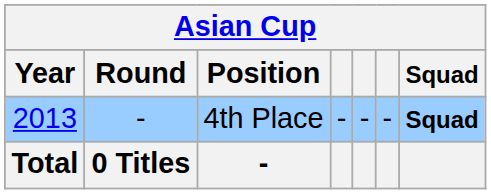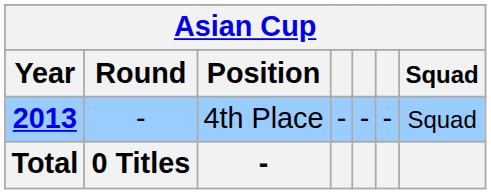(45, 118) normal -> (45, 118) bold
(442, 118) bold -> (442, 120) normal
